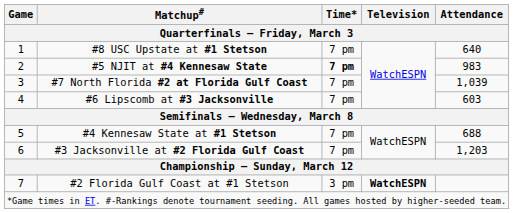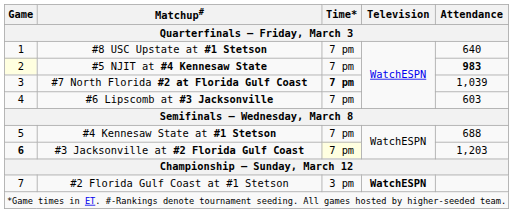(21, 67) no background -> (21, 67) lightyellow background
(342, 67) bold -> (342, 67) normal
(472, 67) normal -> (472, 67) bold
(342, 84) normal -> (342, 84) bold
(21, 151) normal -> (21, 151) bold
(342, 151) no background -> (342, 151) lightyellow background
